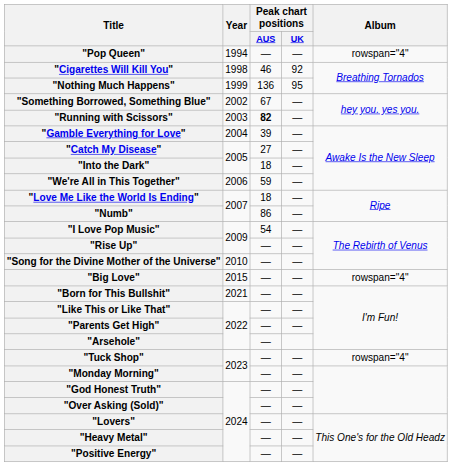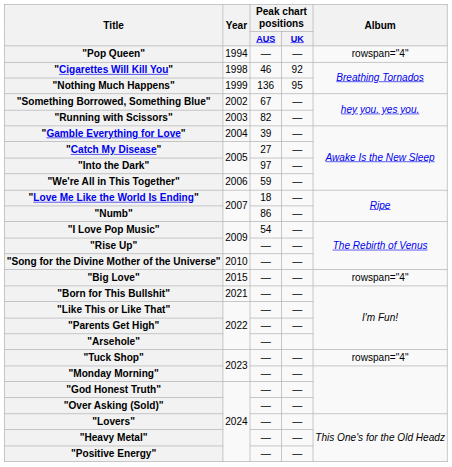(266, 118) bold -> (266, 118) normal
(266, 166) 18 -> (266, 166) 97
